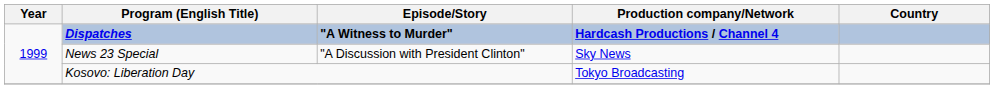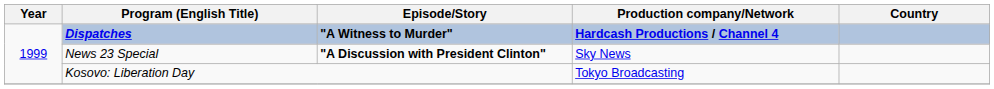(422, 53) normal -> (433, 53) bold
